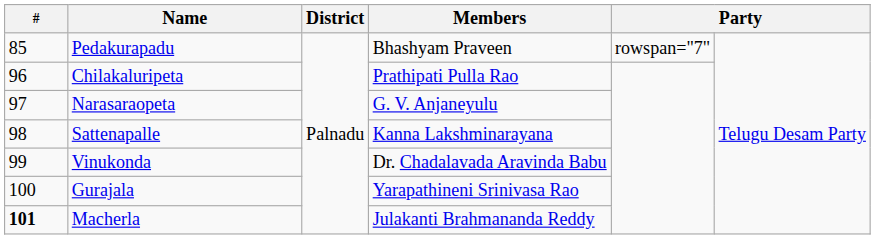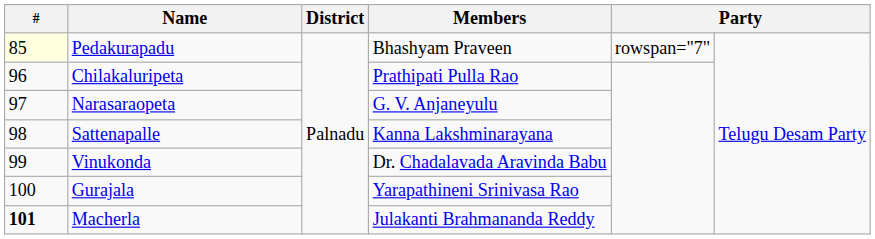(18, 47) no background -> (18, 47) lightyellow background
